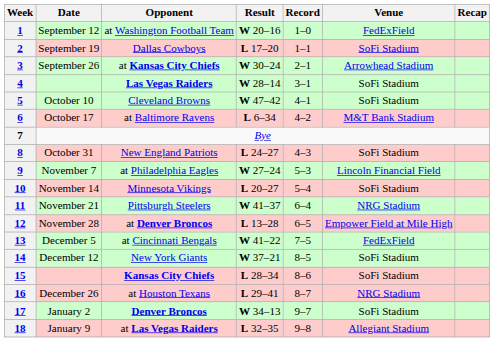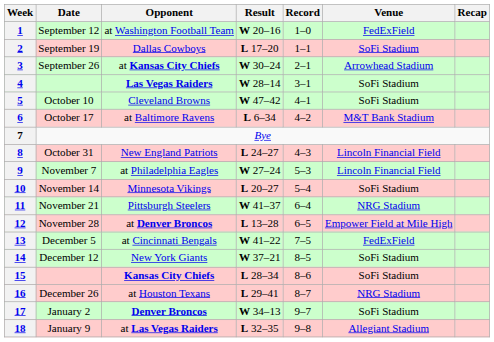(389, 153) SoFi Stadium -> (389, 153) Lincoln Financial Field
